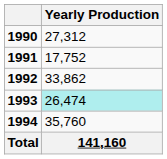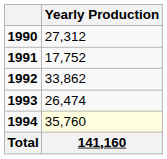(65, 100) paleturquoise background -> (65, 100) no background
(65, 121) no background -> (65, 121) lightyellow background
